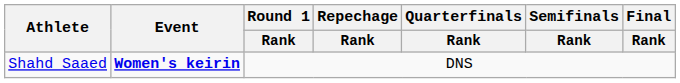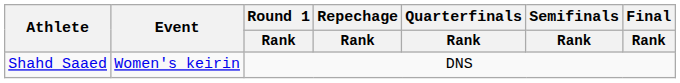(177, 64) bold -> (177, 64) normal
